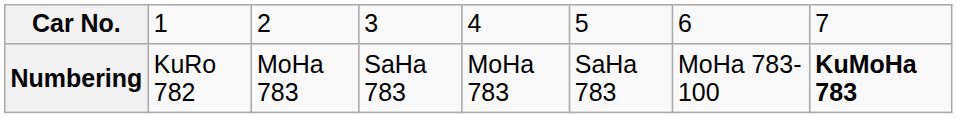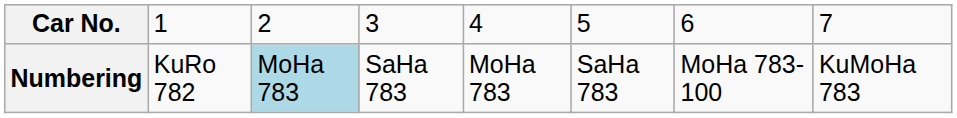(290, 77) no background -> (291, 77) lightblue background
(866, 77) bold -> (868, 77) normal
